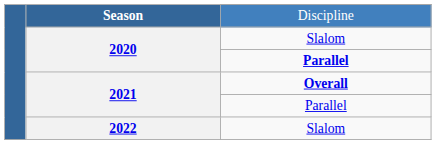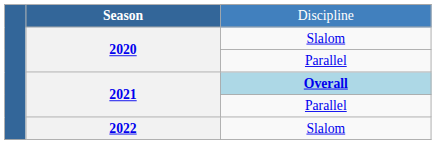(326, 61) bold -> (326, 61) normal
(326, 83) no background -> (326, 83) lightblue background
